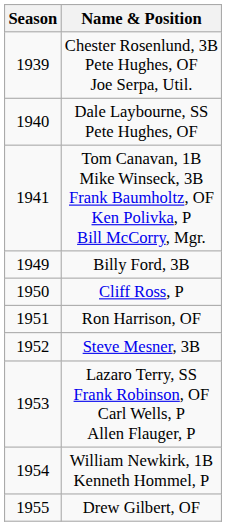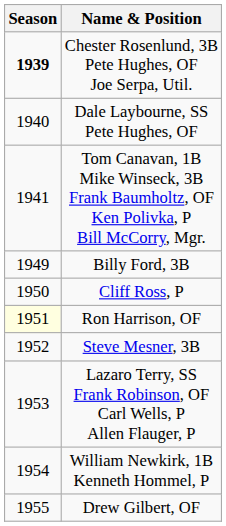(33, 65) normal -> (33, 65) bold
(33, 319) no background -> (33, 319) lightyellow background
